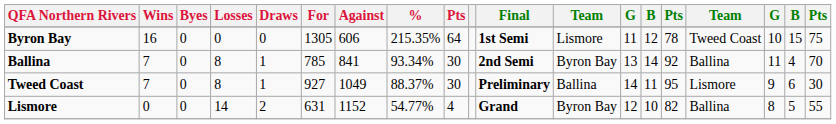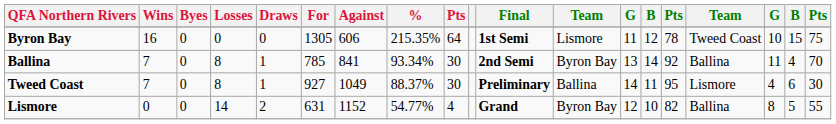(771, 84) 9 -> (771, 84) 4
